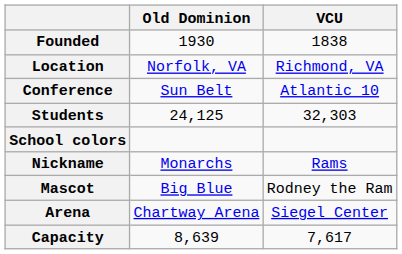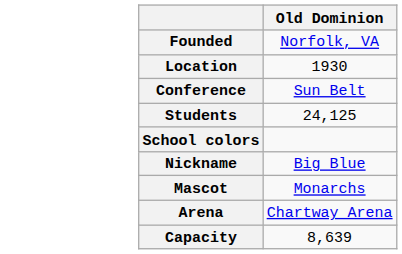- column: (330, 18)
(196, 42) 1930 -> (330, 42) Norfolk, VA
(196, 66) Norfolk, VA -> (330, 66) 1930
(196, 164) Monarchs -> (330, 164) Big Blue
(196, 188) Big Blue -> (330, 188) Monarchs
